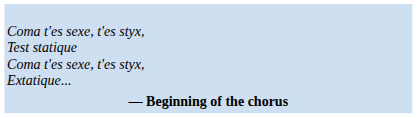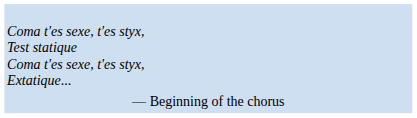(208, 101) bold -> (208, 101) normal
